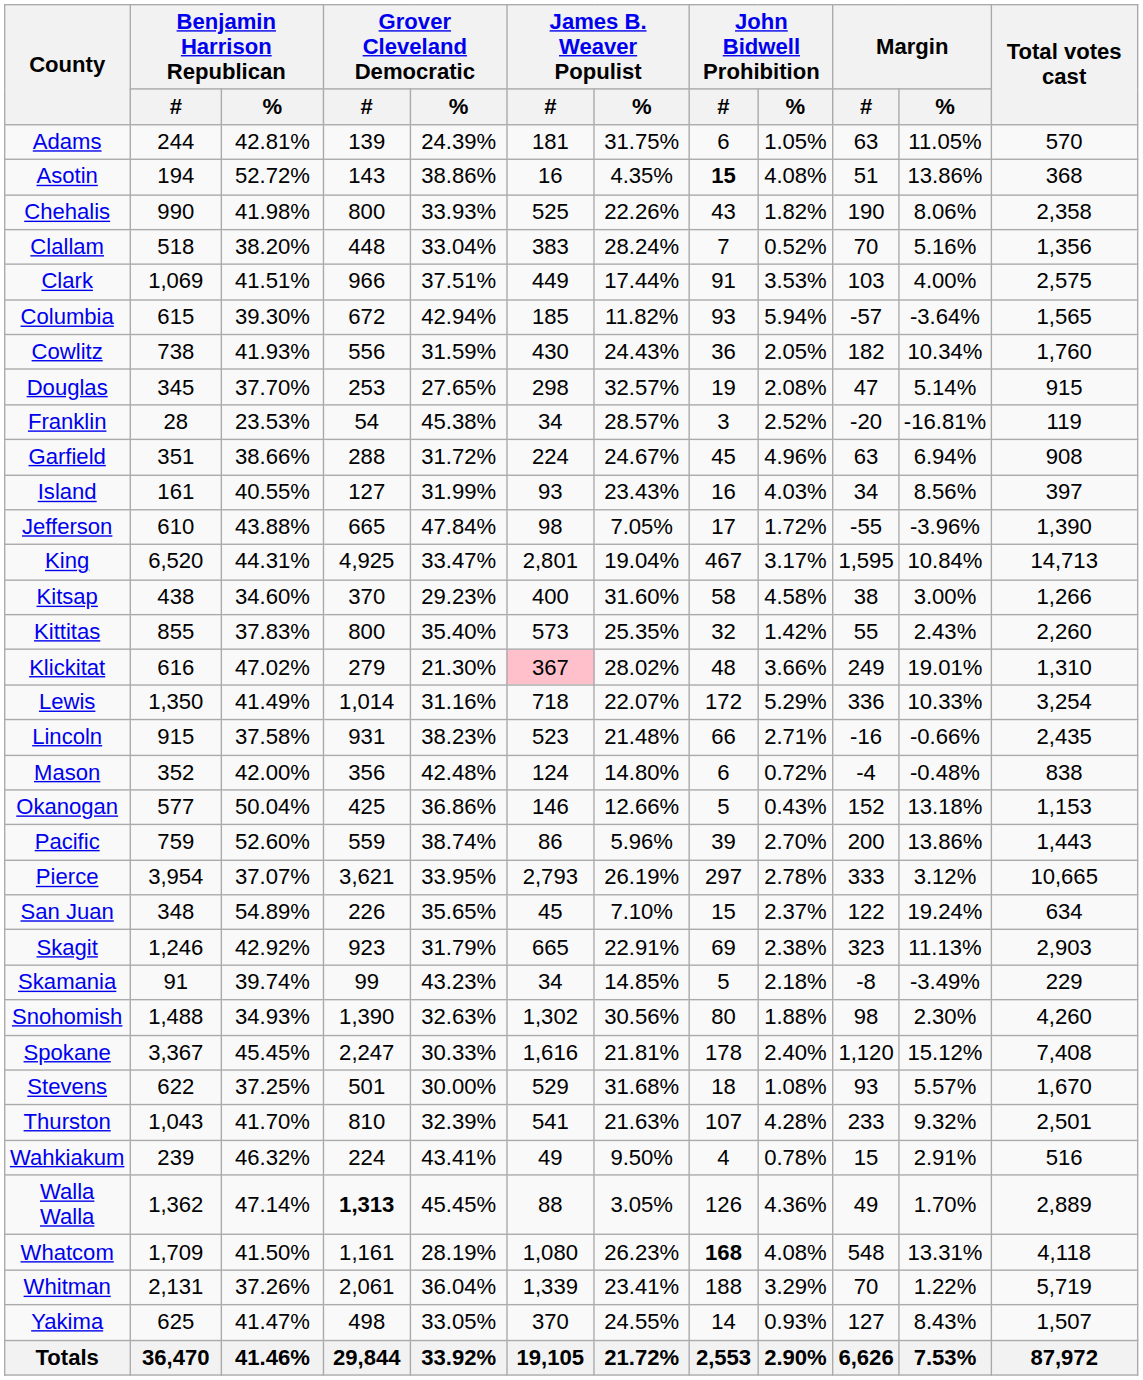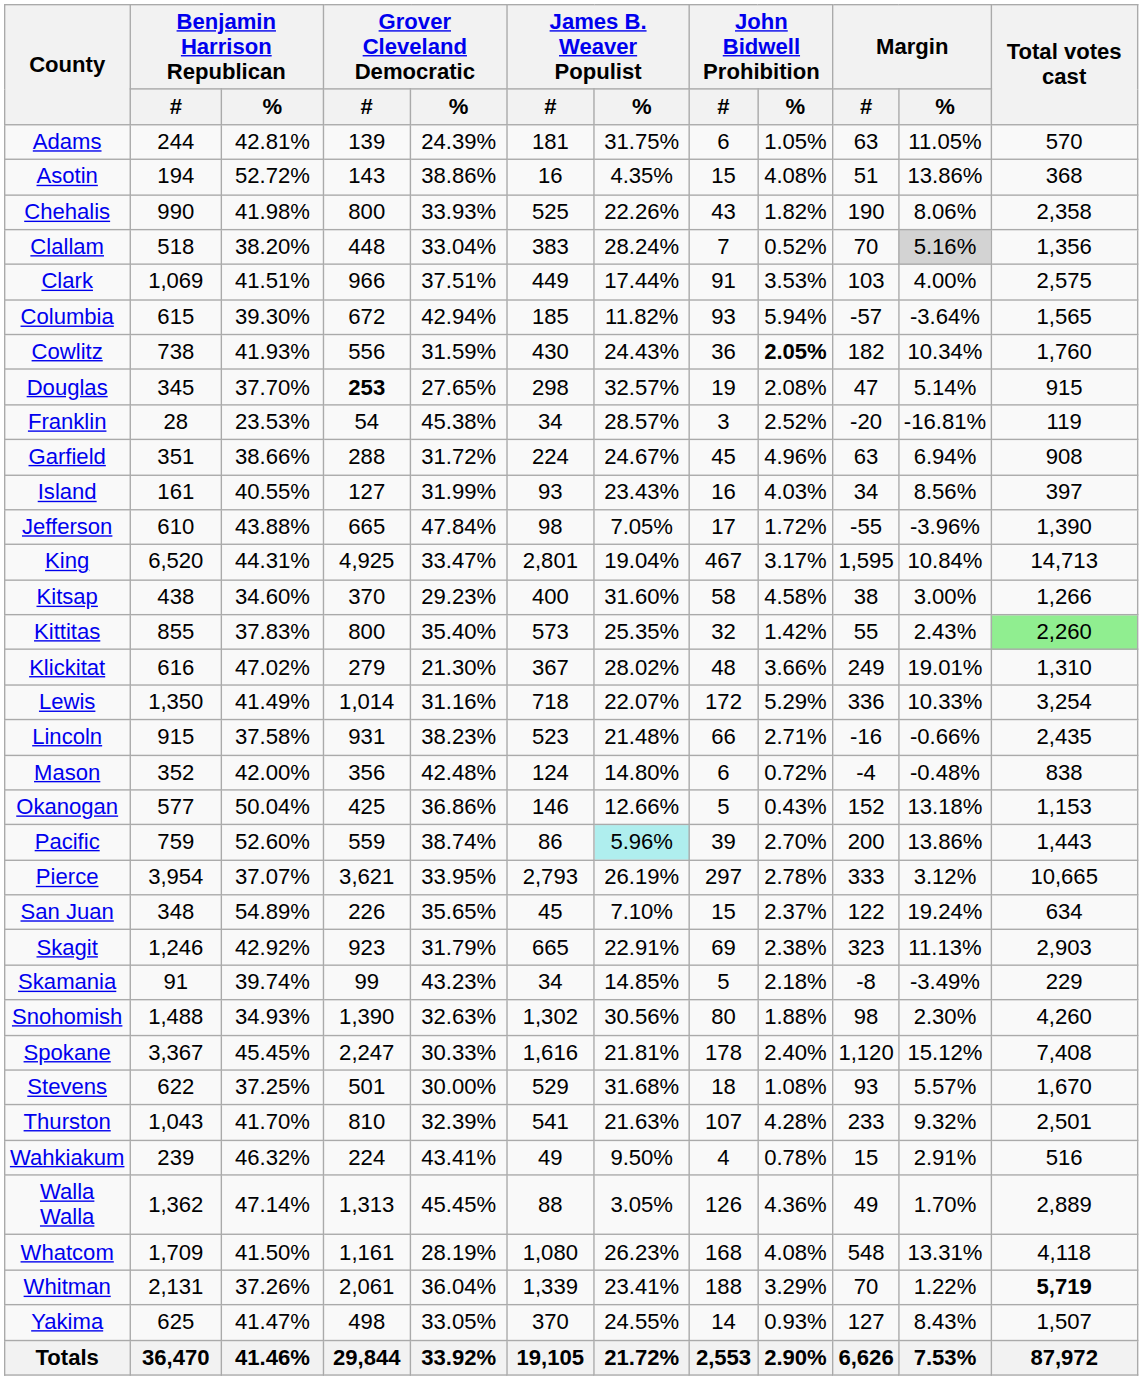(724, 176) bold -> (724, 176) normal
(945, 246) no background -> (945, 246) lightgrey background
(795, 351) normal -> (795, 351) bold
(367, 386) normal -> (367, 386) bold
(1064, 631) no background -> (1064, 631) lightgreen background
(550, 666) pink background -> (550, 666) no background
(642, 842) no background -> (642, 842) paleturquoise background
(367, 1204) bold -> (367, 1204) normal
(724, 1252) bold -> (724, 1252) normal
(1064, 1287) normal -> (1064, 1287) bold
